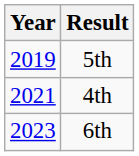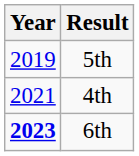(33, 131) normal -> (33, 131) bold
